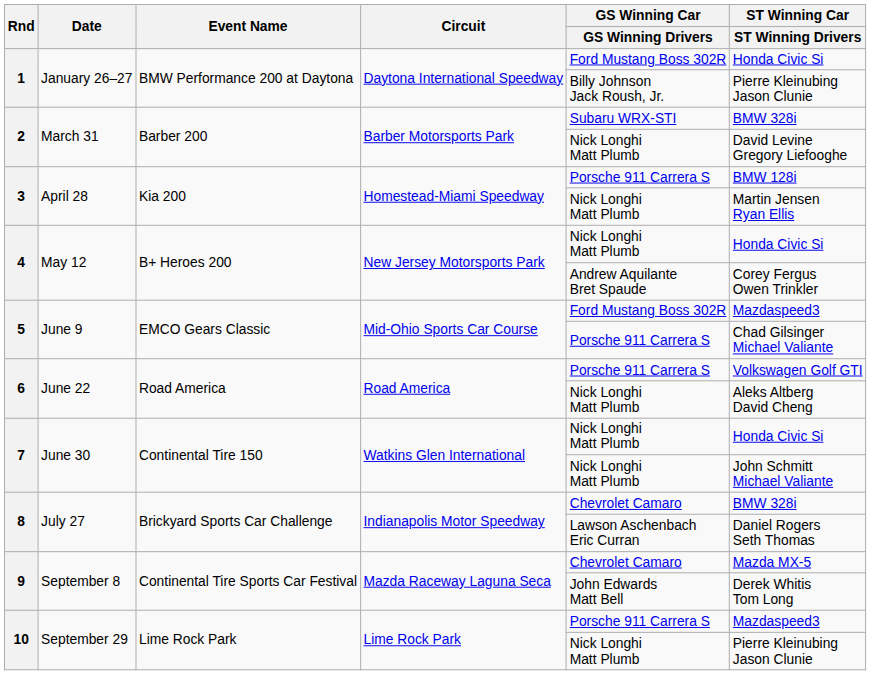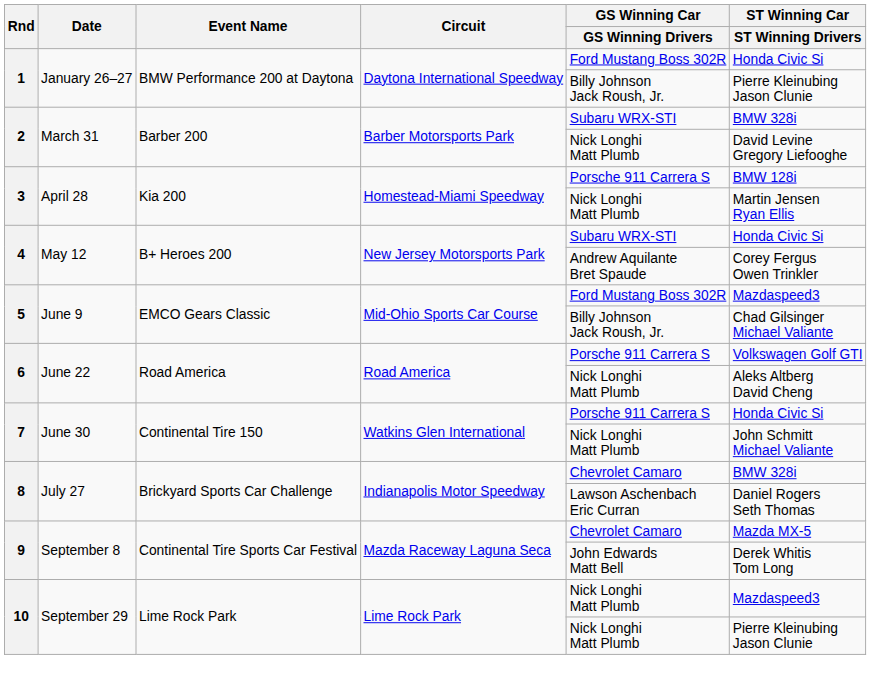(606, 244) Nick Longhi Matt Plumb -> (623, 237) Subaru WRX-STI
(640, 341) Porsche 911 Carrera S -> (617, 325) Billy Johnson Jack Roush, Jr.
(606, 437) Nick Longhi Matt Plumb -> (640, 414) Porsche 911 Carrera S
(640, 622) Porsche 911 Carrera S -> (606, 599) Nick Longhi Matt Plumb
